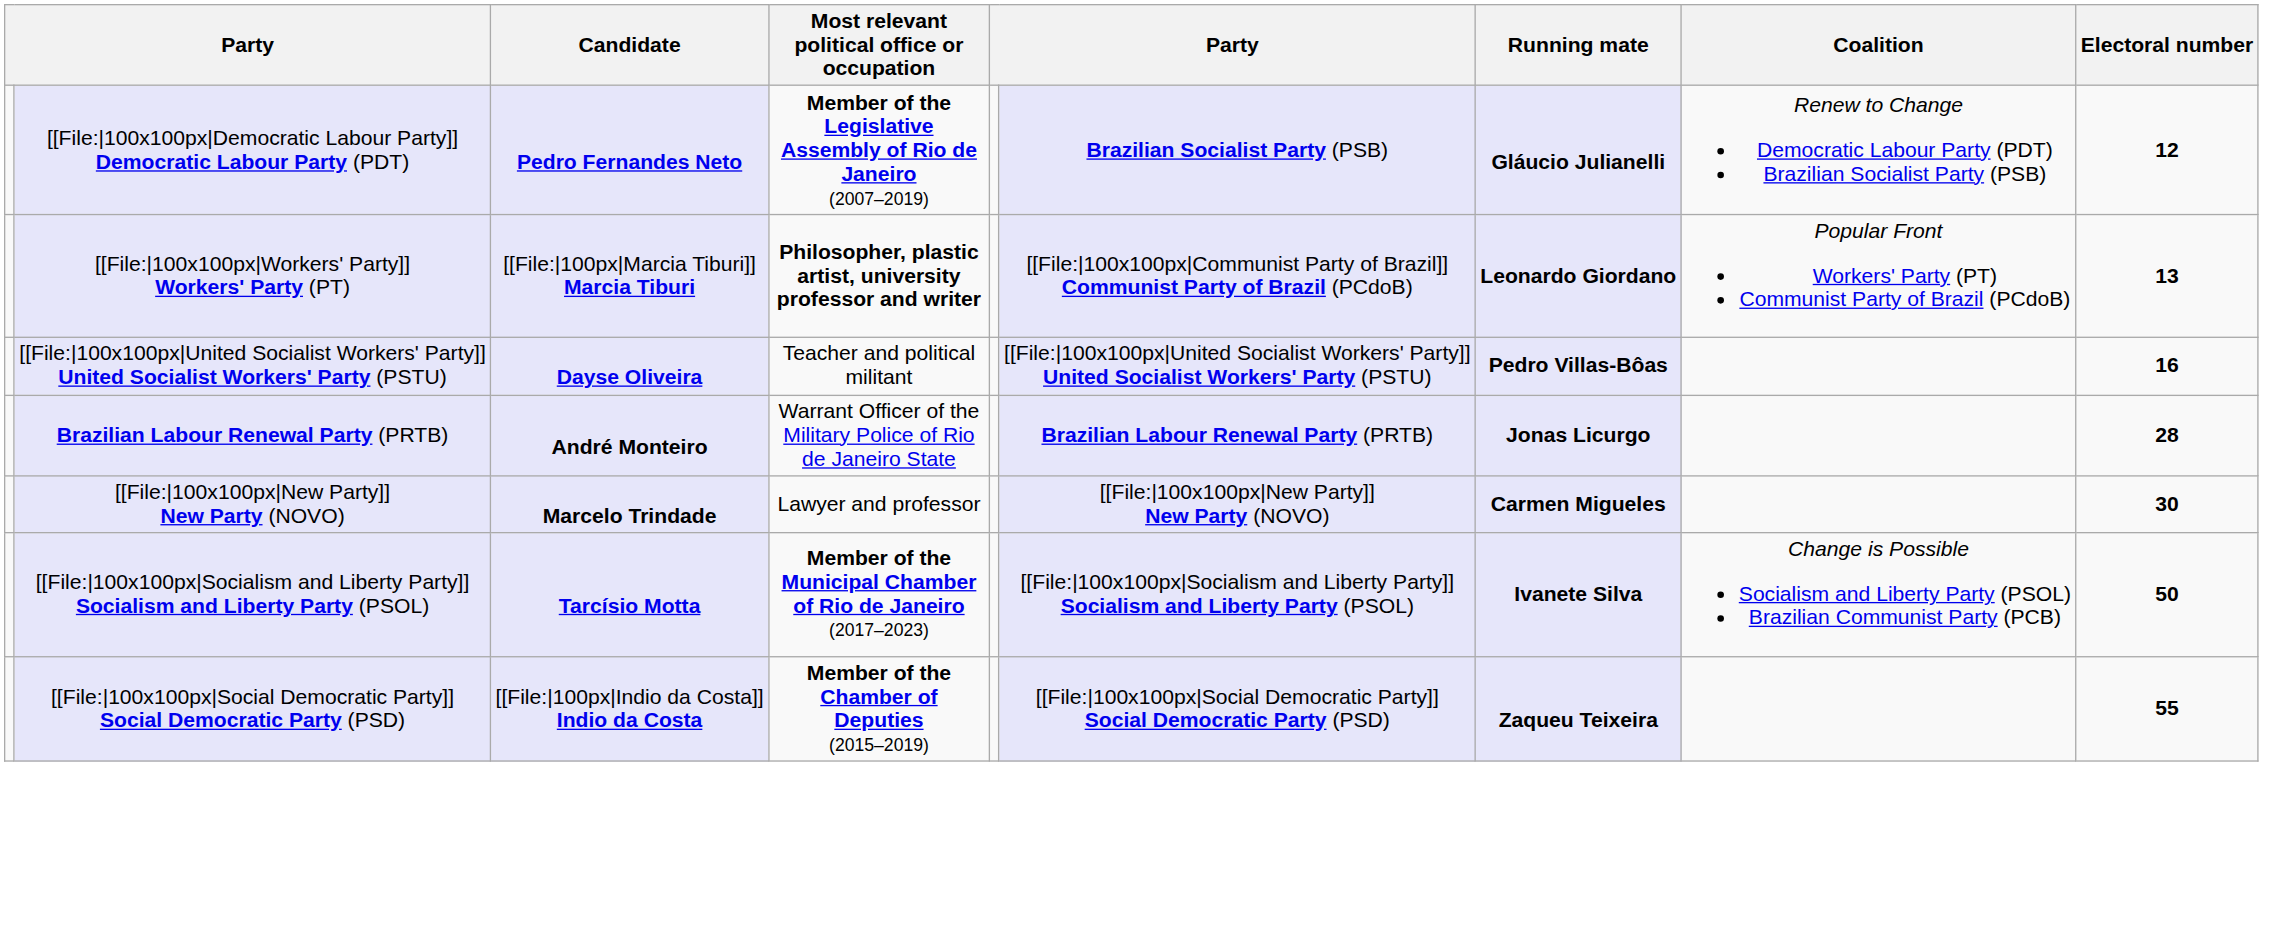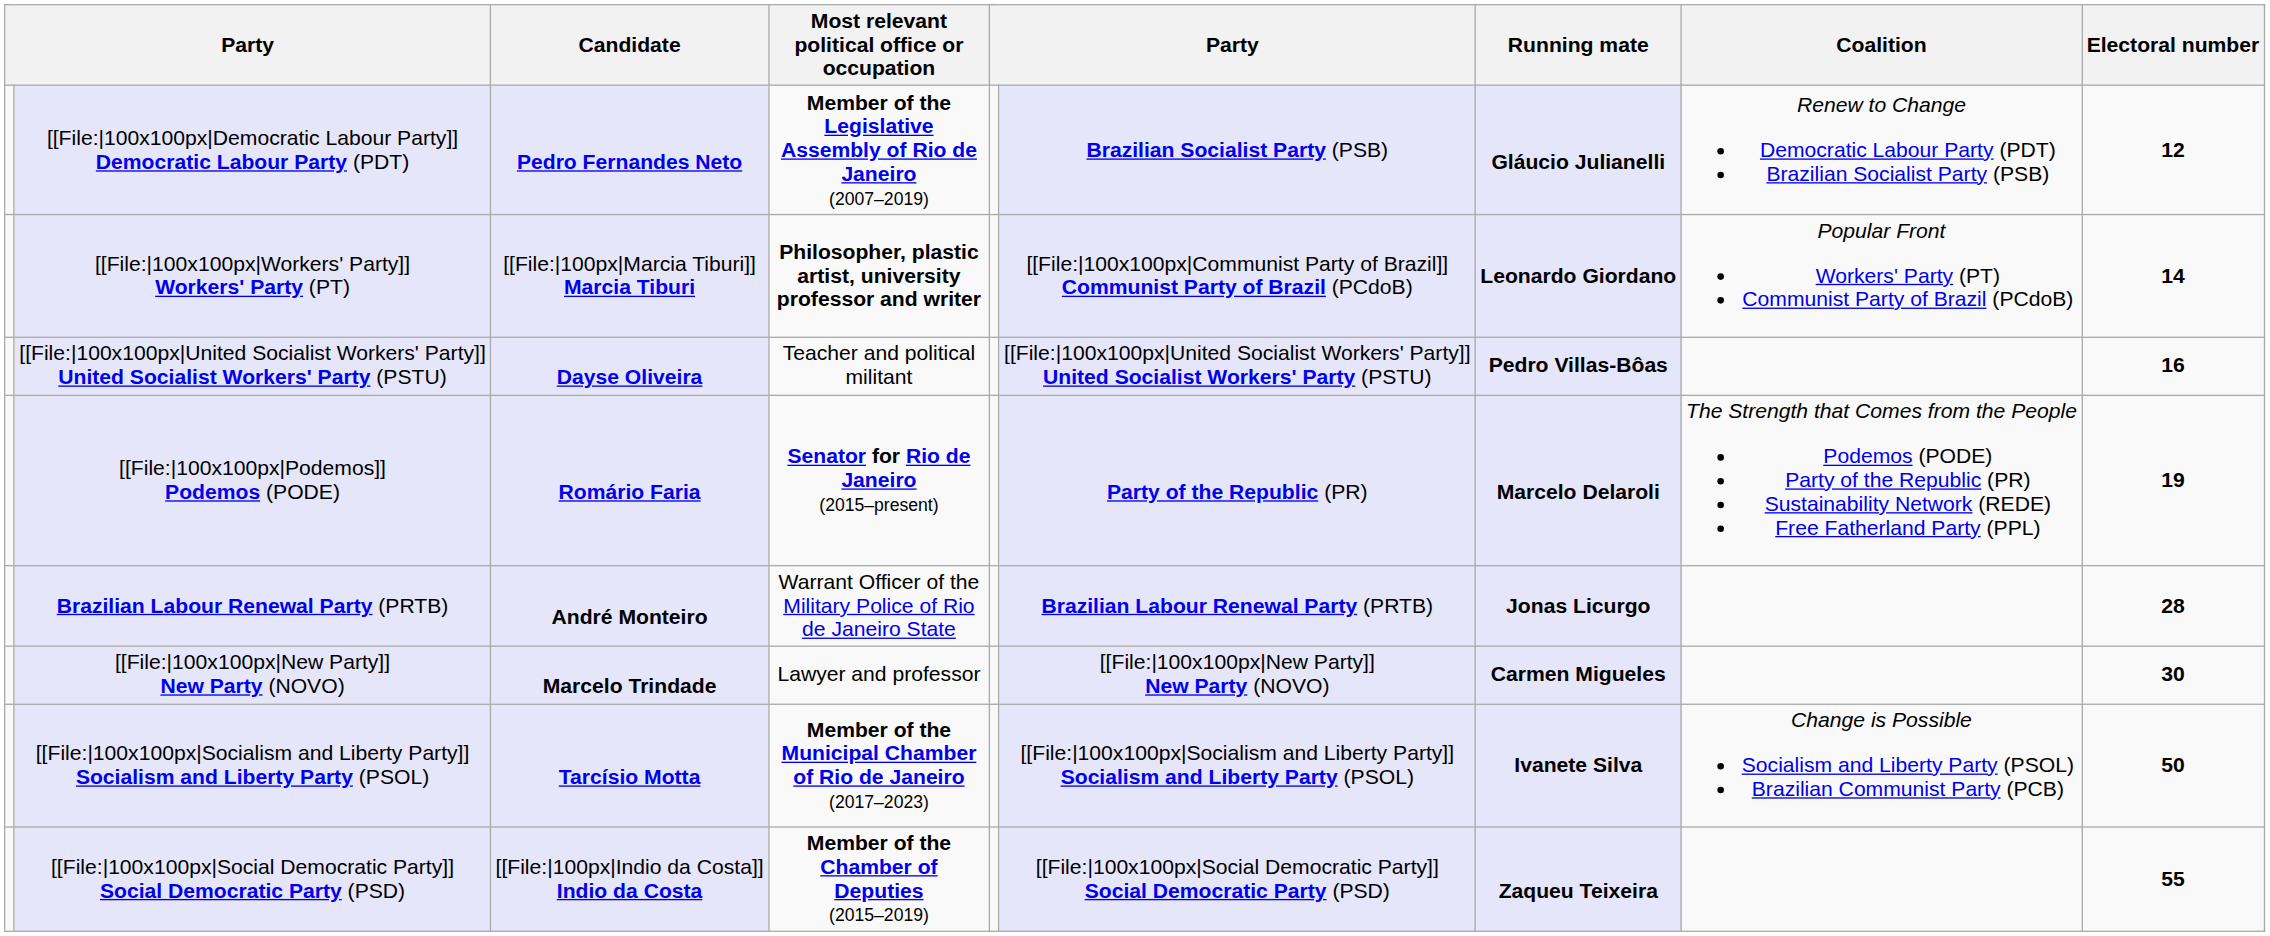(2167, 275) 13 -> (2173, 275) 14
+ row: (253, 479)
